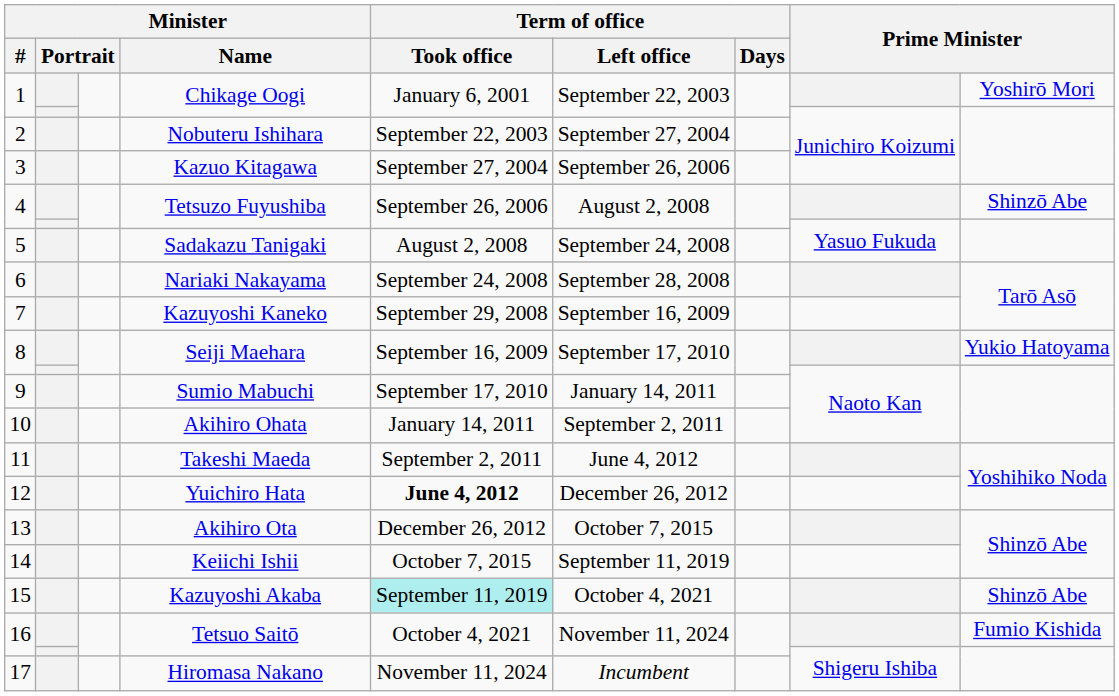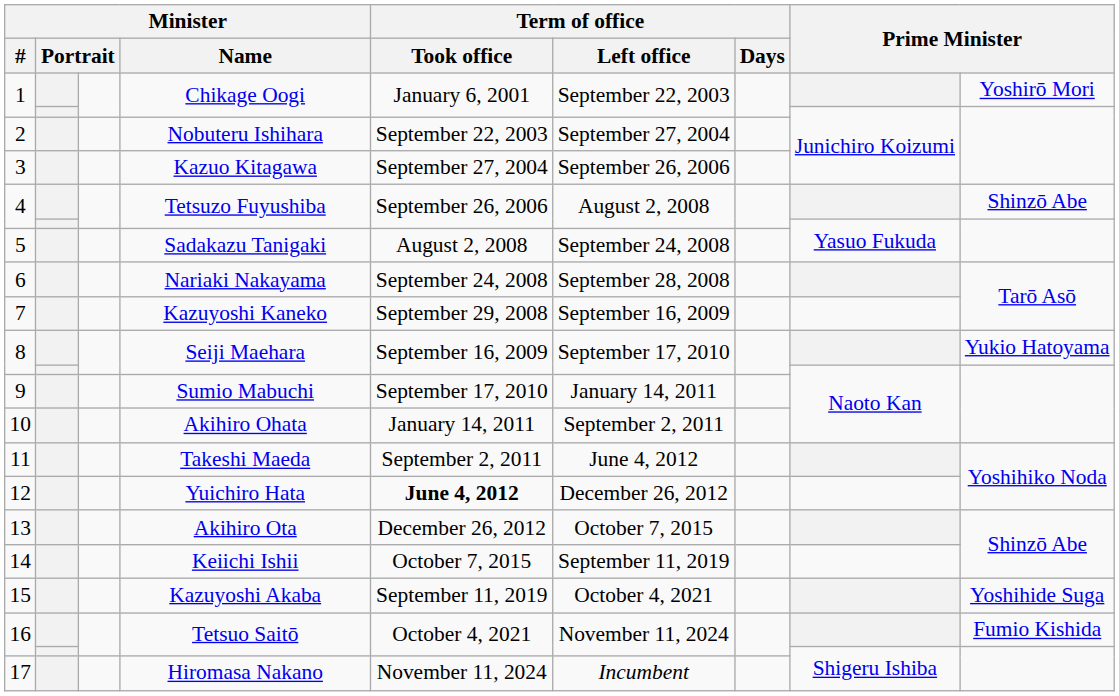(462, 595) paleturquoise background -> (462, 595) no background
(1037, 595) Shinzō Abe -> (1037, 595) Yoshihide Suga
